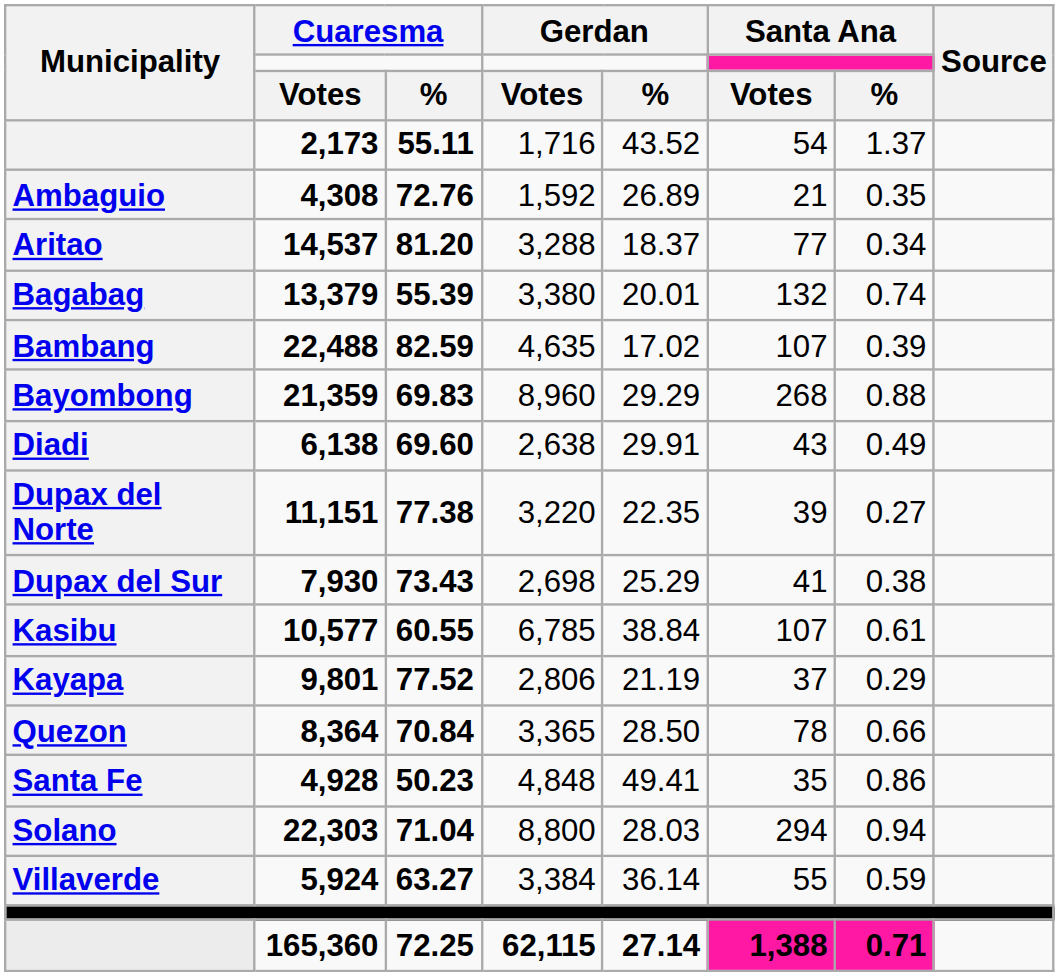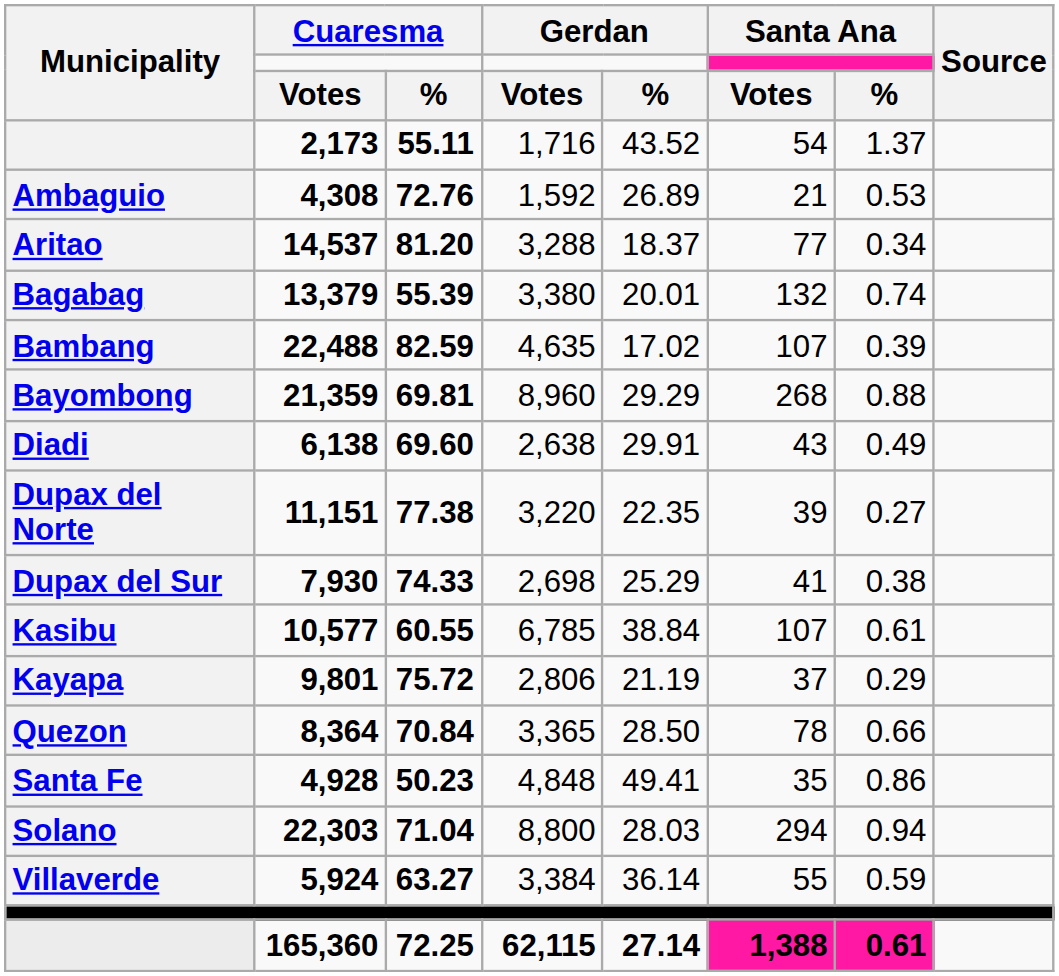(896, 195) 0.35 -> (896, 195) 0.53
(435, 395) 69.83 -> (435, 395) 69.81
(435, 581) 73.43 -> (435, 581) 74.33
(435, 681) 77.52 -> (435, 681) 75.72
(896, 945) 0.71 -> (896, 945) 0.61
